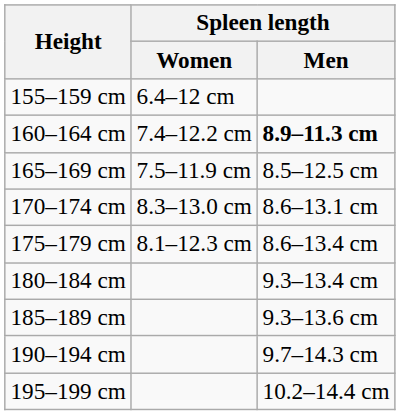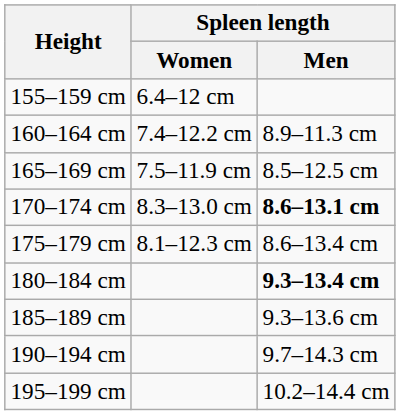(320, 133) bold -> (320, 133) normal
(320, 207) normal -> (321, 207) bold
(320, 280) normal -> (321, 280) bold
